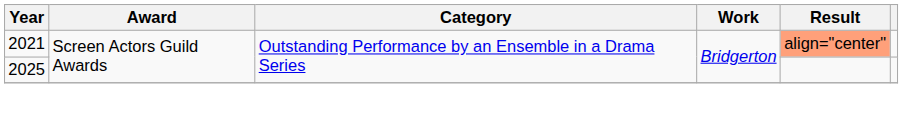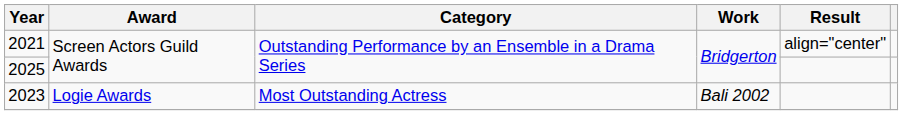(835, 43) lightsalmon background -> (835, 43) no background
+ row: (27, 95)
